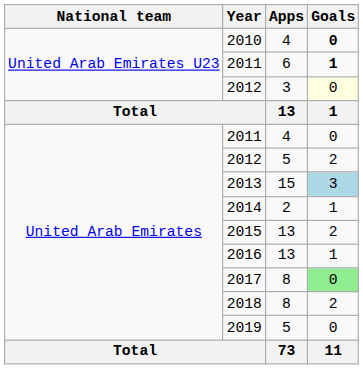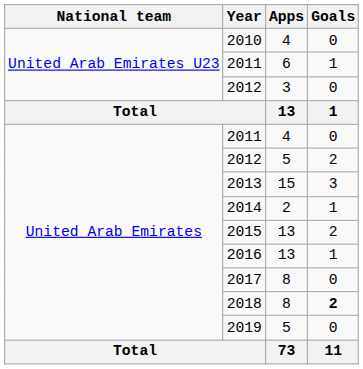(333, 40) bold -> (333, 40) normal
(333, 64) bold -> (333, 64) normal
(333, 88) lightyellow background -> (333, 88) no background
(333, 184) lightblue background -> (333, 184) no background
(333, 280) lightgreen background -> (333, 280) no background
(333, 304) normal -> (333, 304) bold
